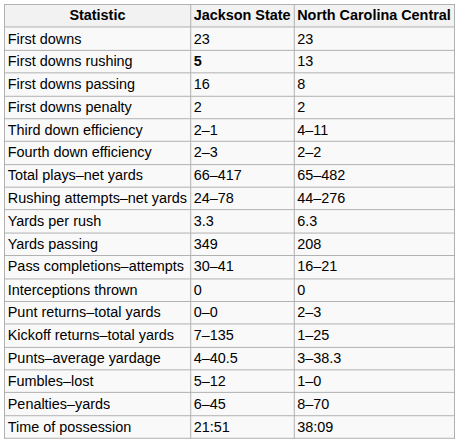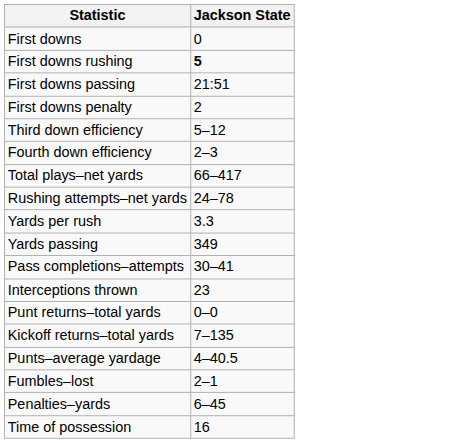- column: (374, 15)
(202, 38) 23 -> (198, 38) 0
(202, 84) 16 -> (212, 84) 21:51
(206, 130) 2–1 -> (210, 130) 5–12
(198, 289) 0 -> (202, 289) 23
(210, 381) 5–12 -> (206, 381) 2–1
(212, 426) 21:51 -> (202, 426) 16
